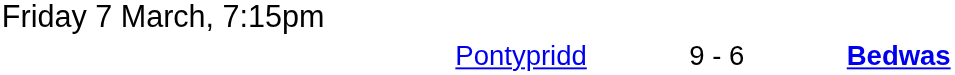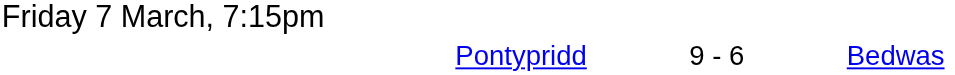(899, 56) bold -> (896, 56) normal
